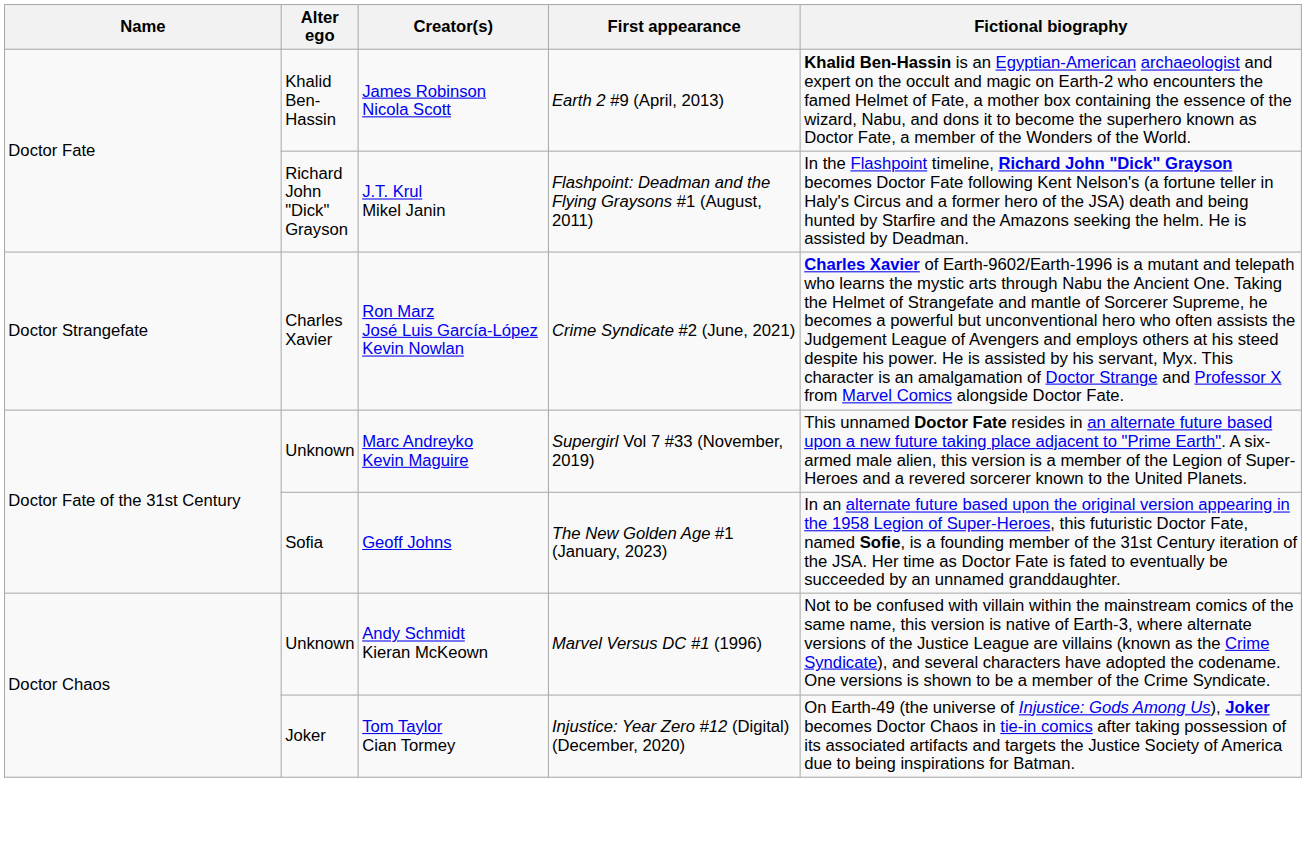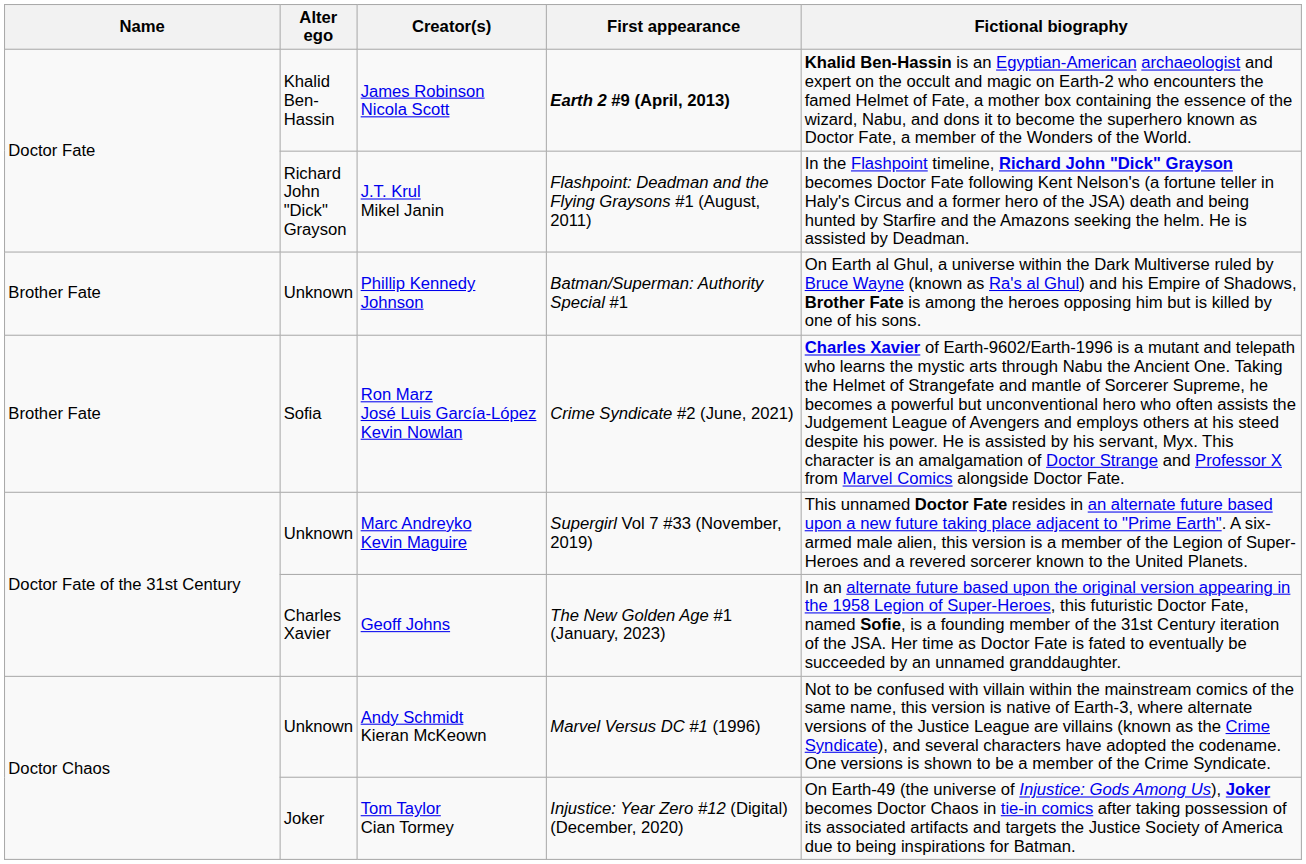(638, 100) normal -> (640, 100) bold
+ row: (418, 293)
(78, 330) Doctor Strangefate -> (55, 413) Brother Fate
(314, 330) Charles Xavier -> (303, 413) Sofia
(304, 542) Sofia -> (312, 625) Charles Xavier
